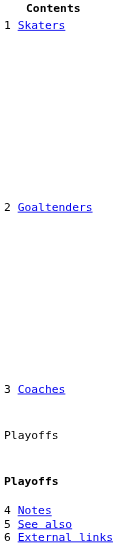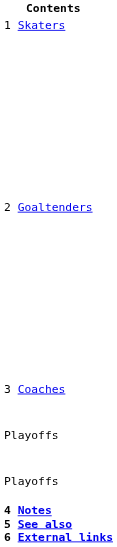(31, 481) bold -> (31, 481) normal
(59, 524) normal -> (59, 524) bold
